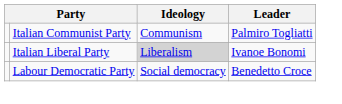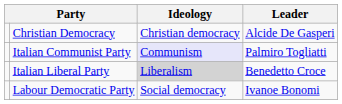+ row: (64, 33)
(171, 33) no background -> (171, 52) lavender background
(268, 52) Ivanoe Bonomi -> (285, 71) Benedetto Croce
(271, 71) Benedetto Croce -> (282, 90) Ivanoe Bonomi
